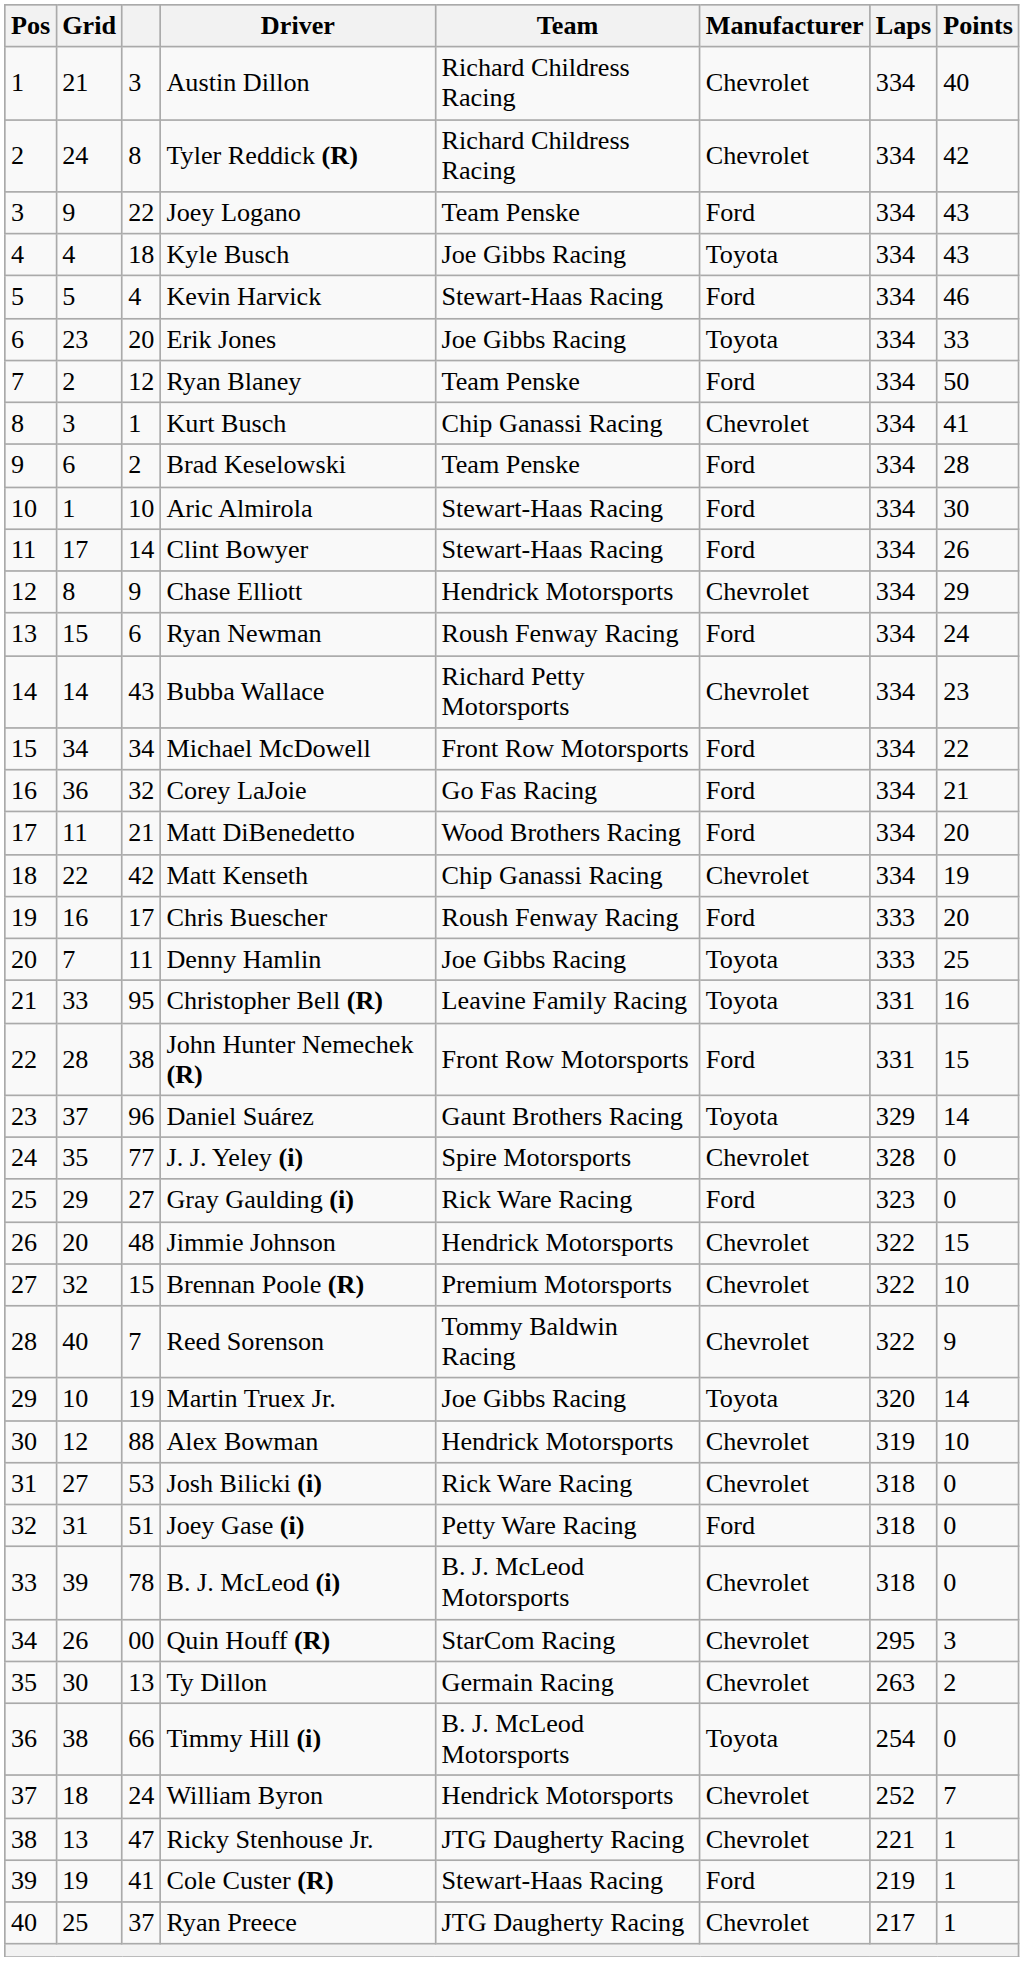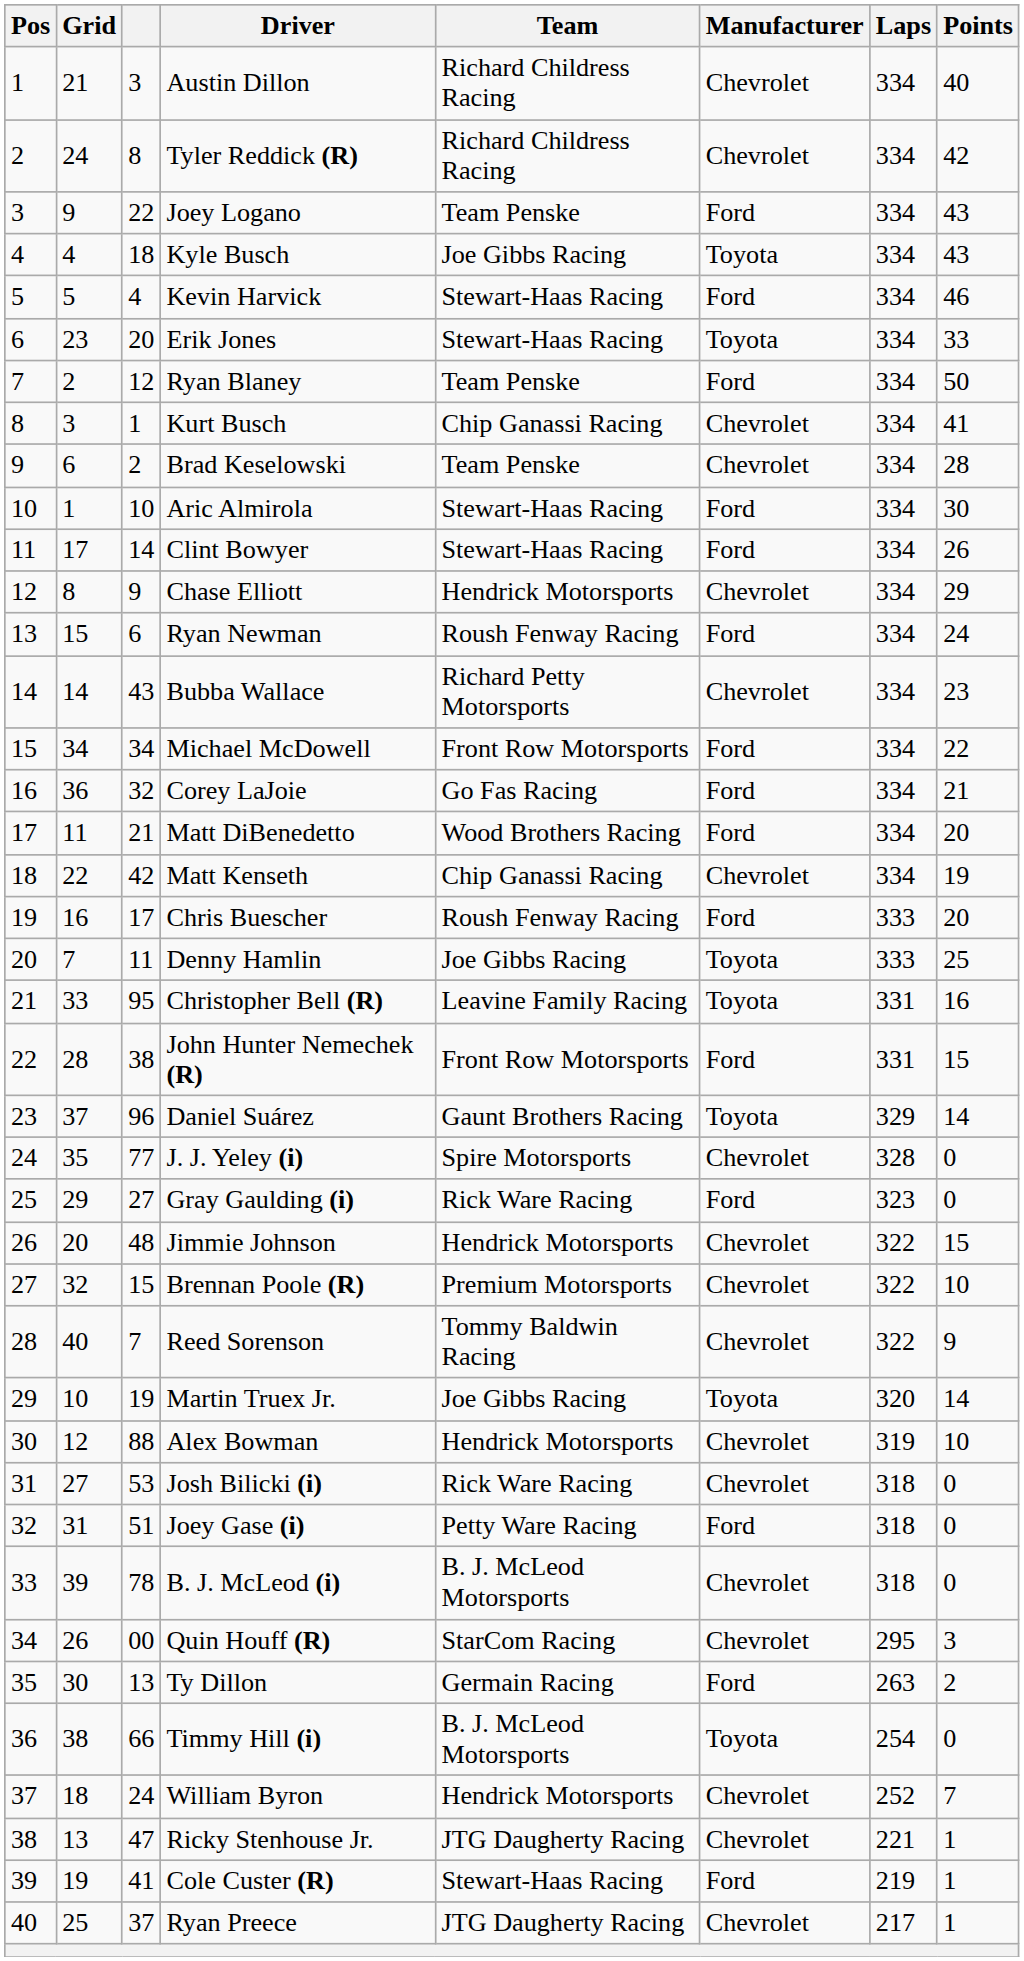(534, 338) Joe Gibbs Racing -> (552, 338) Stewart-Haas Racing
(730, 464) Ford -> (757, 464) Chevrolet
(757, 1681) Chevrolet -> (730, 1681) Ford
